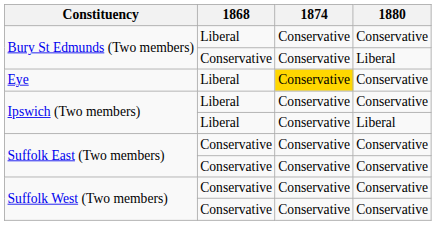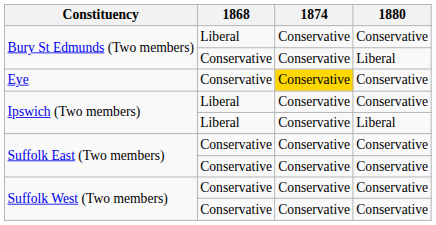(220, 79) Liberal -> (236, 79) Conservative
